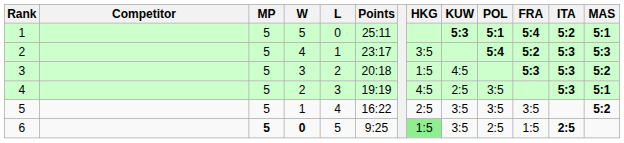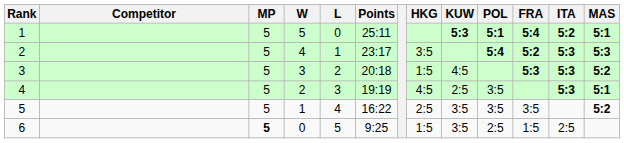(302, 128) bold -> (302, 128) normal
(424, 128) lightgreen background -> (424, 128) no background
(566, 128) bold -> (566, 128) normal
